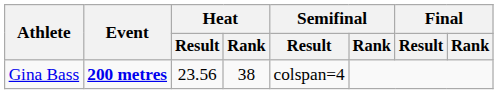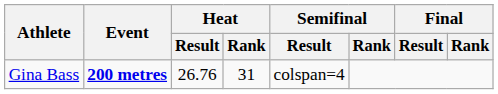(197, 74) 23.56 -> (197, 74) 26.76
(246, 74) 38 -> (246, 74) 31
